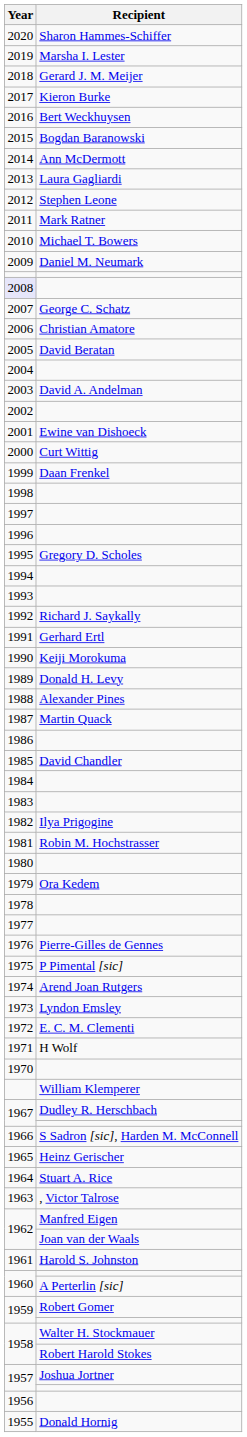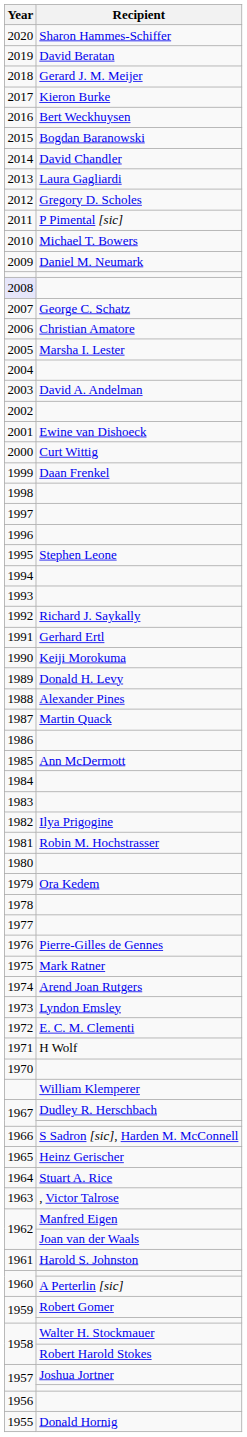(82, 55) Marsha I. Lester -> (77, 55) David Beratan
(82, 158) Ann McDermott -> (80, 158) David Chandler
(78, 199) Stephen Leone -> (91, 199) Gregory D. Scholes
(72, 220) Mark Ratner -> (81, 220) P Pimental [sic]
(77, 349) David Beratan -> (82, 349) Marsha I. Lester
(91, 555) Gregory D. Scholes -> (78, 555) Stephen Leone
(80, 760) David Chandler -> (82, 760) Ann McDermott
(81, 966) P Pimental [sic] -> (72, 966) Mark Ratner
